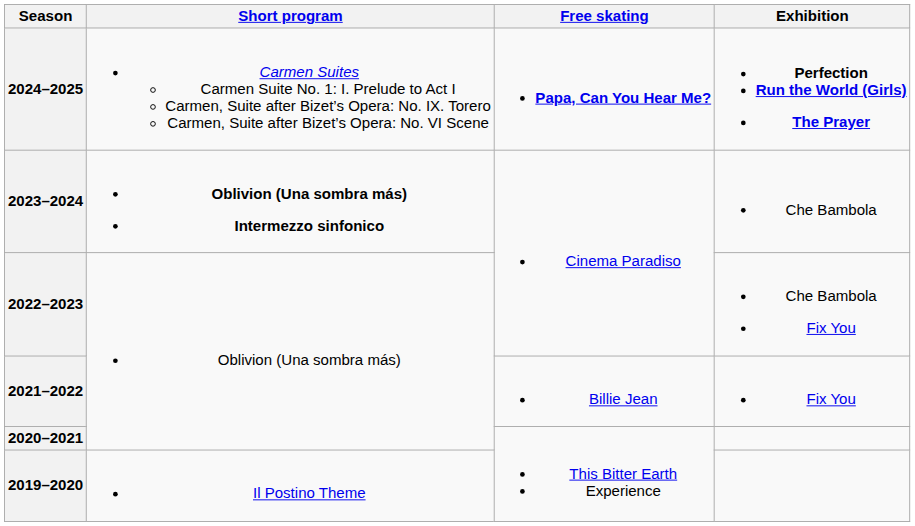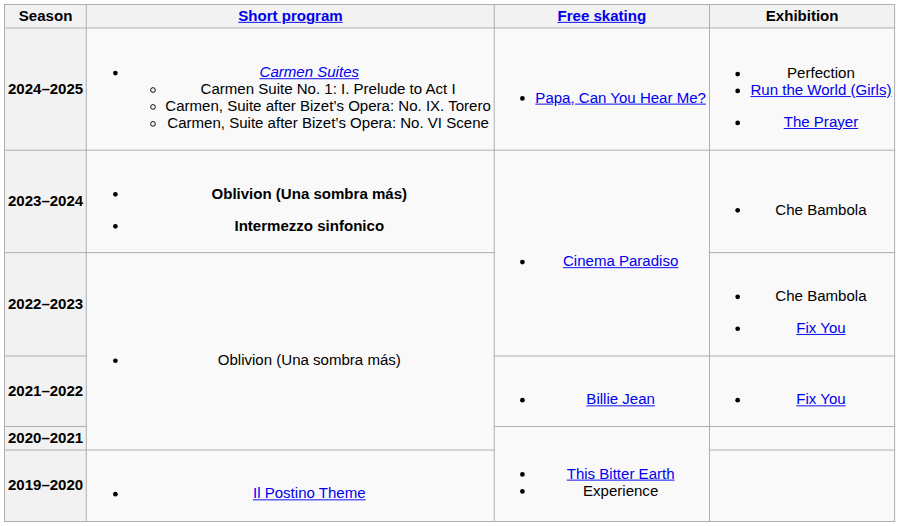(604, 98) bold -> (602, 98) normal
(812, 98) bold -> (802, 98) normal
